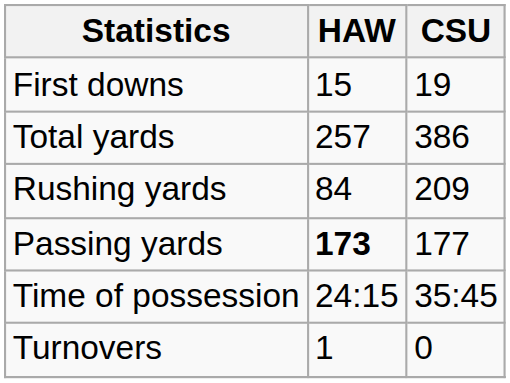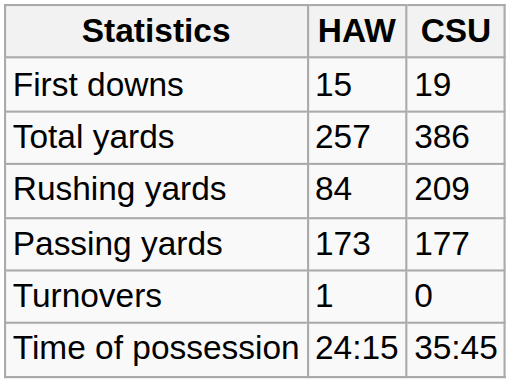(343, 243) bold -> (343, 243) normal
rows swapped: (87, 349) <-> (156, 296)
